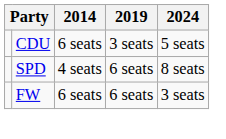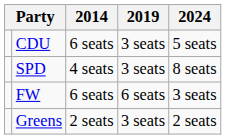(131, 69) 6 seats -> (143, 69) 3 seats
+ row: (39, 120)
